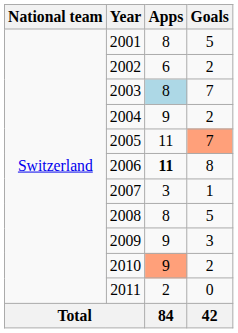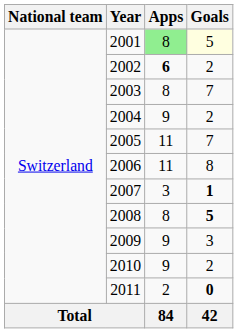(166, 41) no background -> (166, 41) lightgreen background
(210, 41) no background -> (210, 41) lightyellow background
(166, 66) normal -> (166, 66) bold
(166, 91) lightblue background -> (166, 91) no background
(210, 141) lightsalmon background -> (210, 141) no background
(166, 166) bold -> (166, 166) normal
(210, 191) normal -> (210, 191) bold
(210, 215) normal -> (210, 215) bold
(166, 265) lightsalmon background -> (166, 265) no background
(210, 290) normal -> (210, 290) bold
